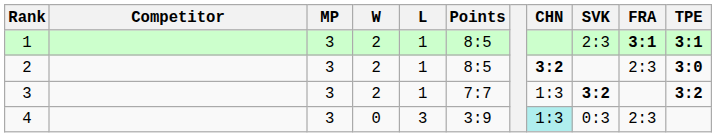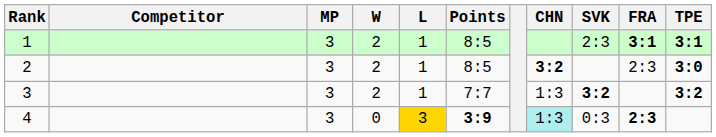(423, 119) no background -> (423, 119) gold background
(478, 119) normal -> (478, 119) bold
(642, 119) normal -> (642, 119) bold
